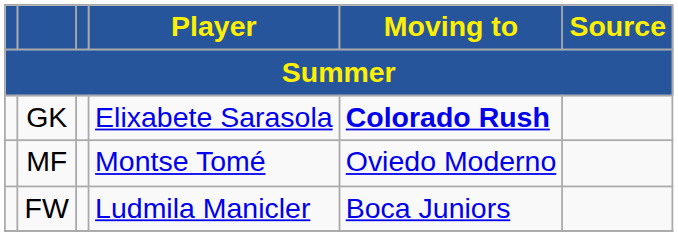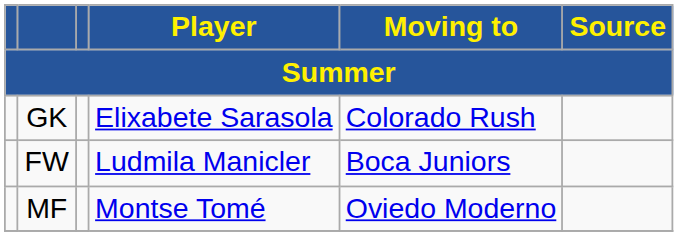(448, 117) bold -> (441, 117) normal
rows swapped: (47, 162) <-> (47, 207)
